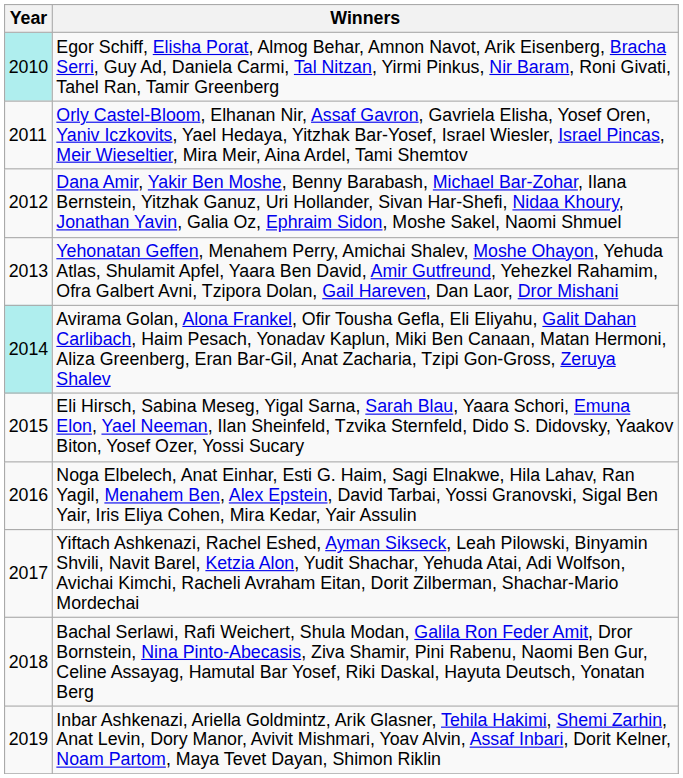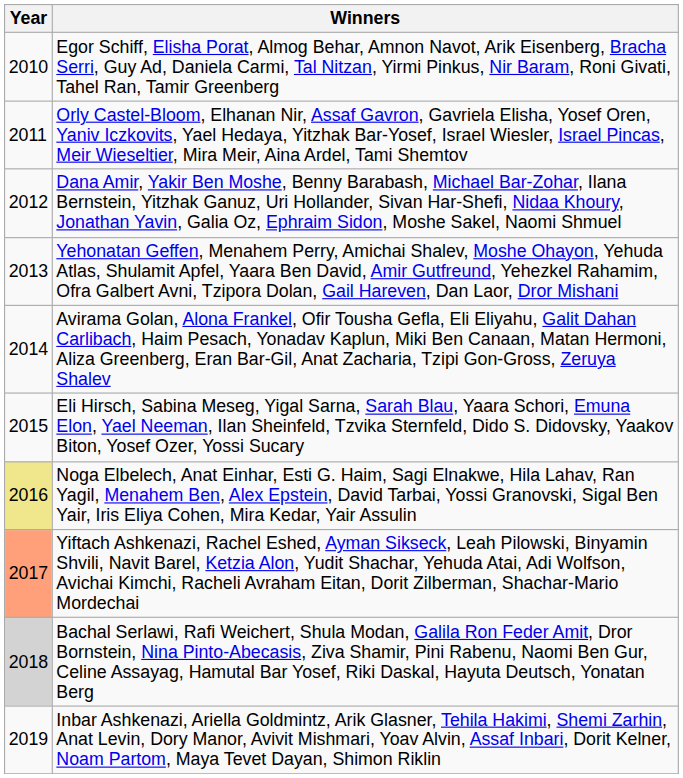(28, 66) paleturquoise background -> (28, 66) no background
(28, 349) paleturquoise background -> (28, 349) no background
(28, 495) no background -> (28, 495) khaki background
(28, 573) no background -> (28, 573) lightsalmon background
(28, 661) no background -> (28, 661) lightgrey background
